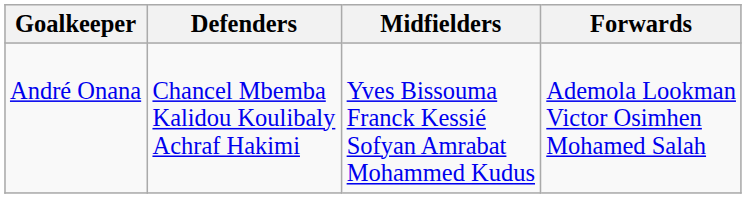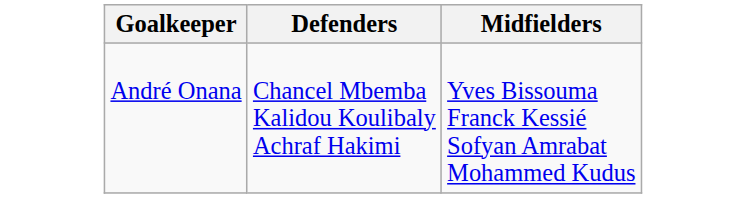- column: (641, 23)
